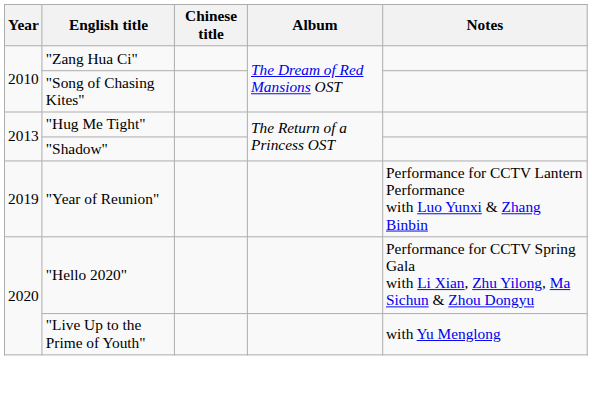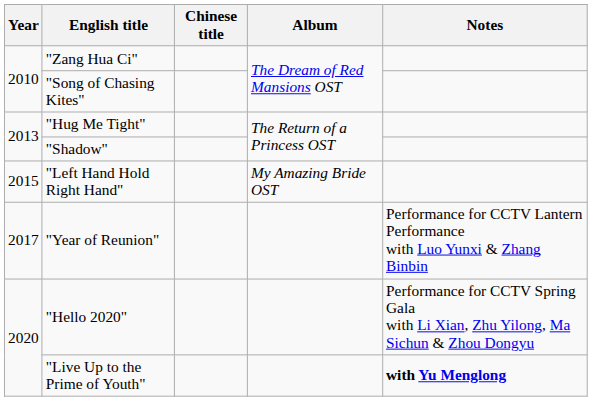+ row: (98, 181)
(23, 198) 2019 -> (23, 240) 2017
(443, 334) normal -> (446, 375) bold
